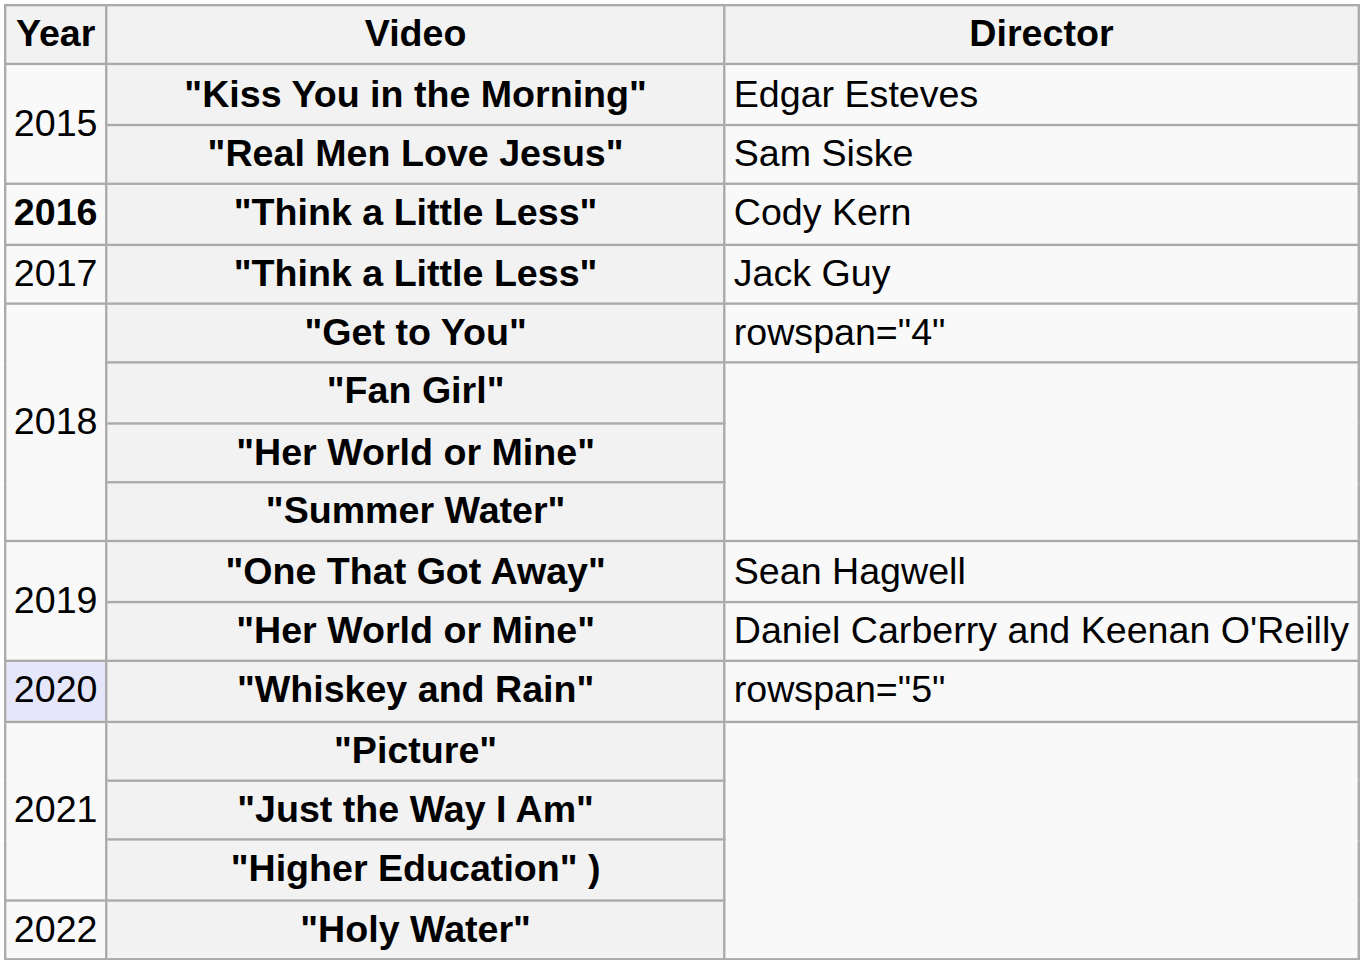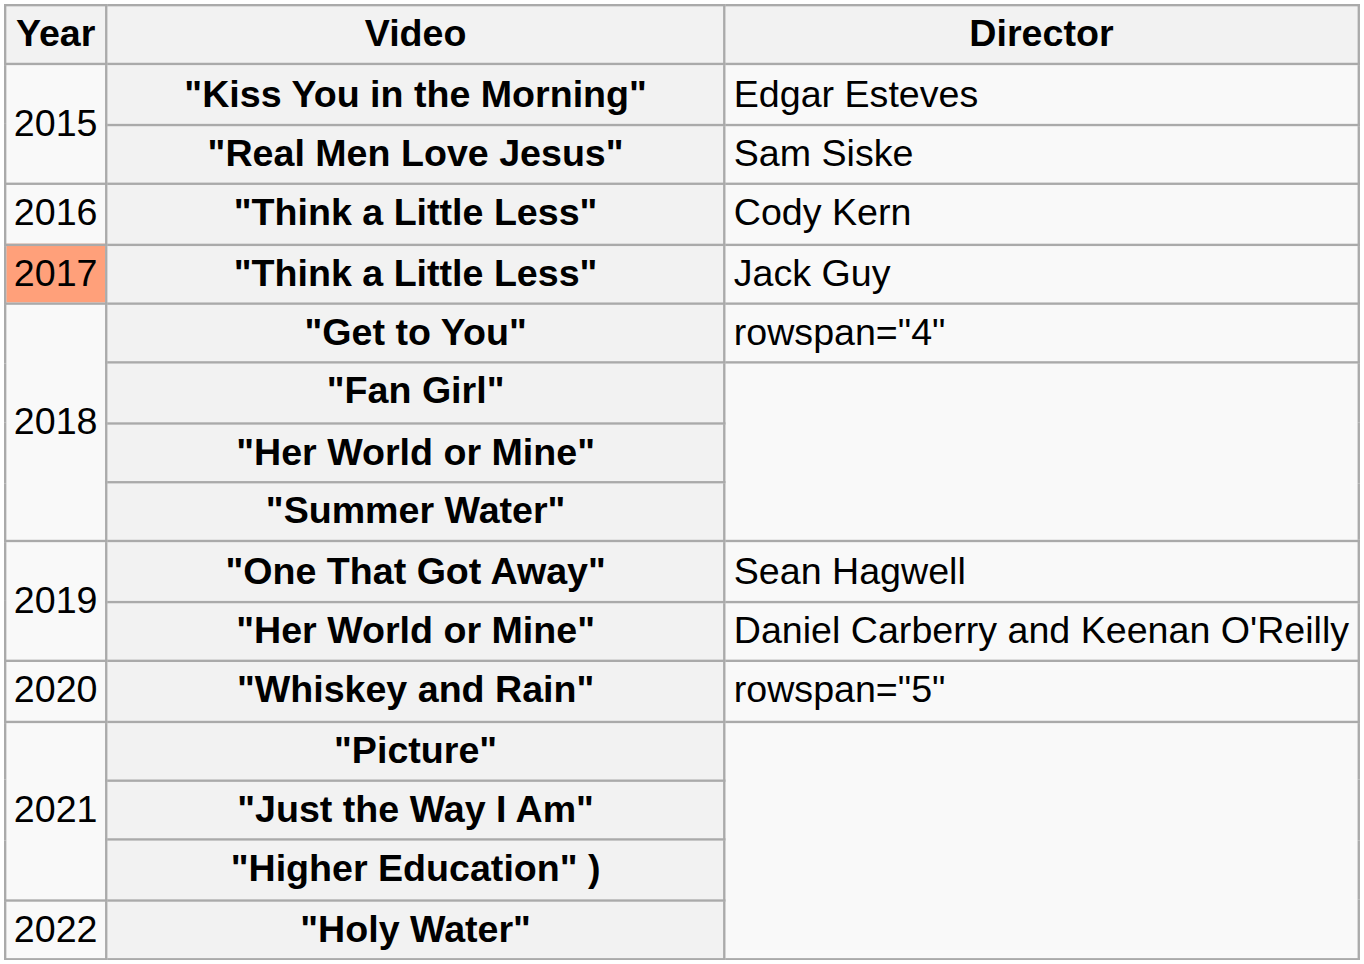(56, 213) bold -> (56, 213) normal
(56, 272) no background -> (56, 272) lightsalmon background
(56, 690) lavender background -> (56, 690) no background
